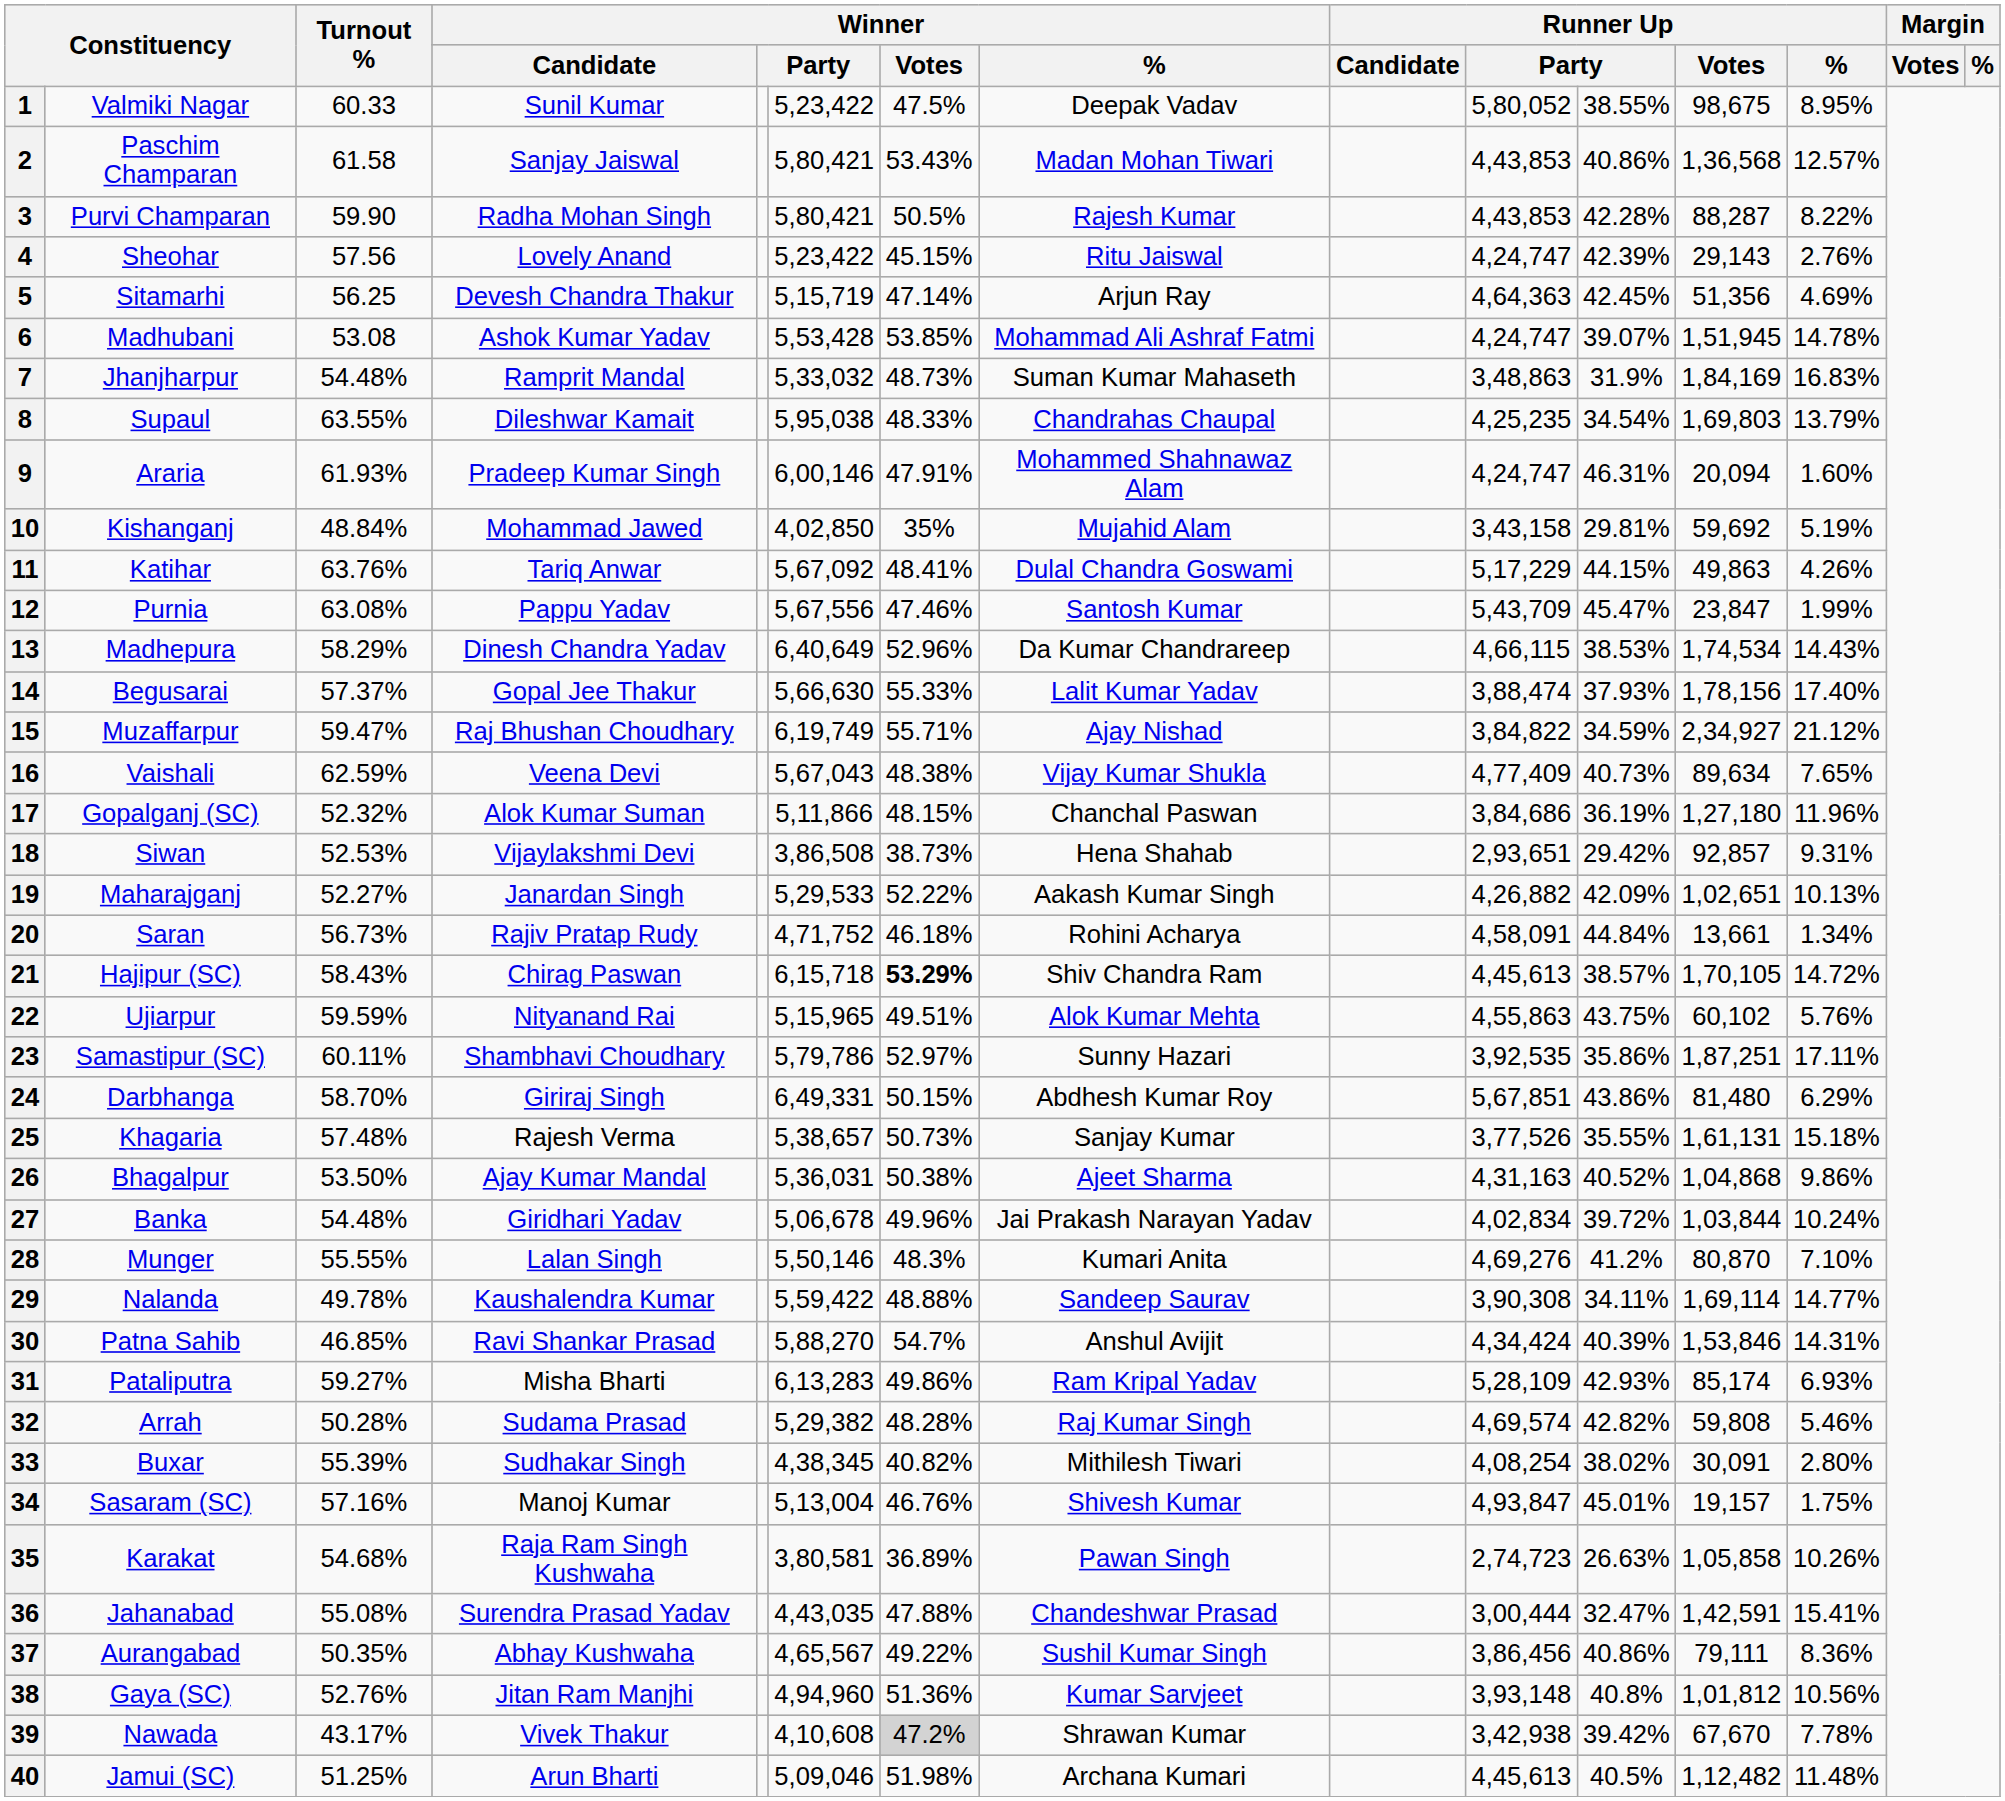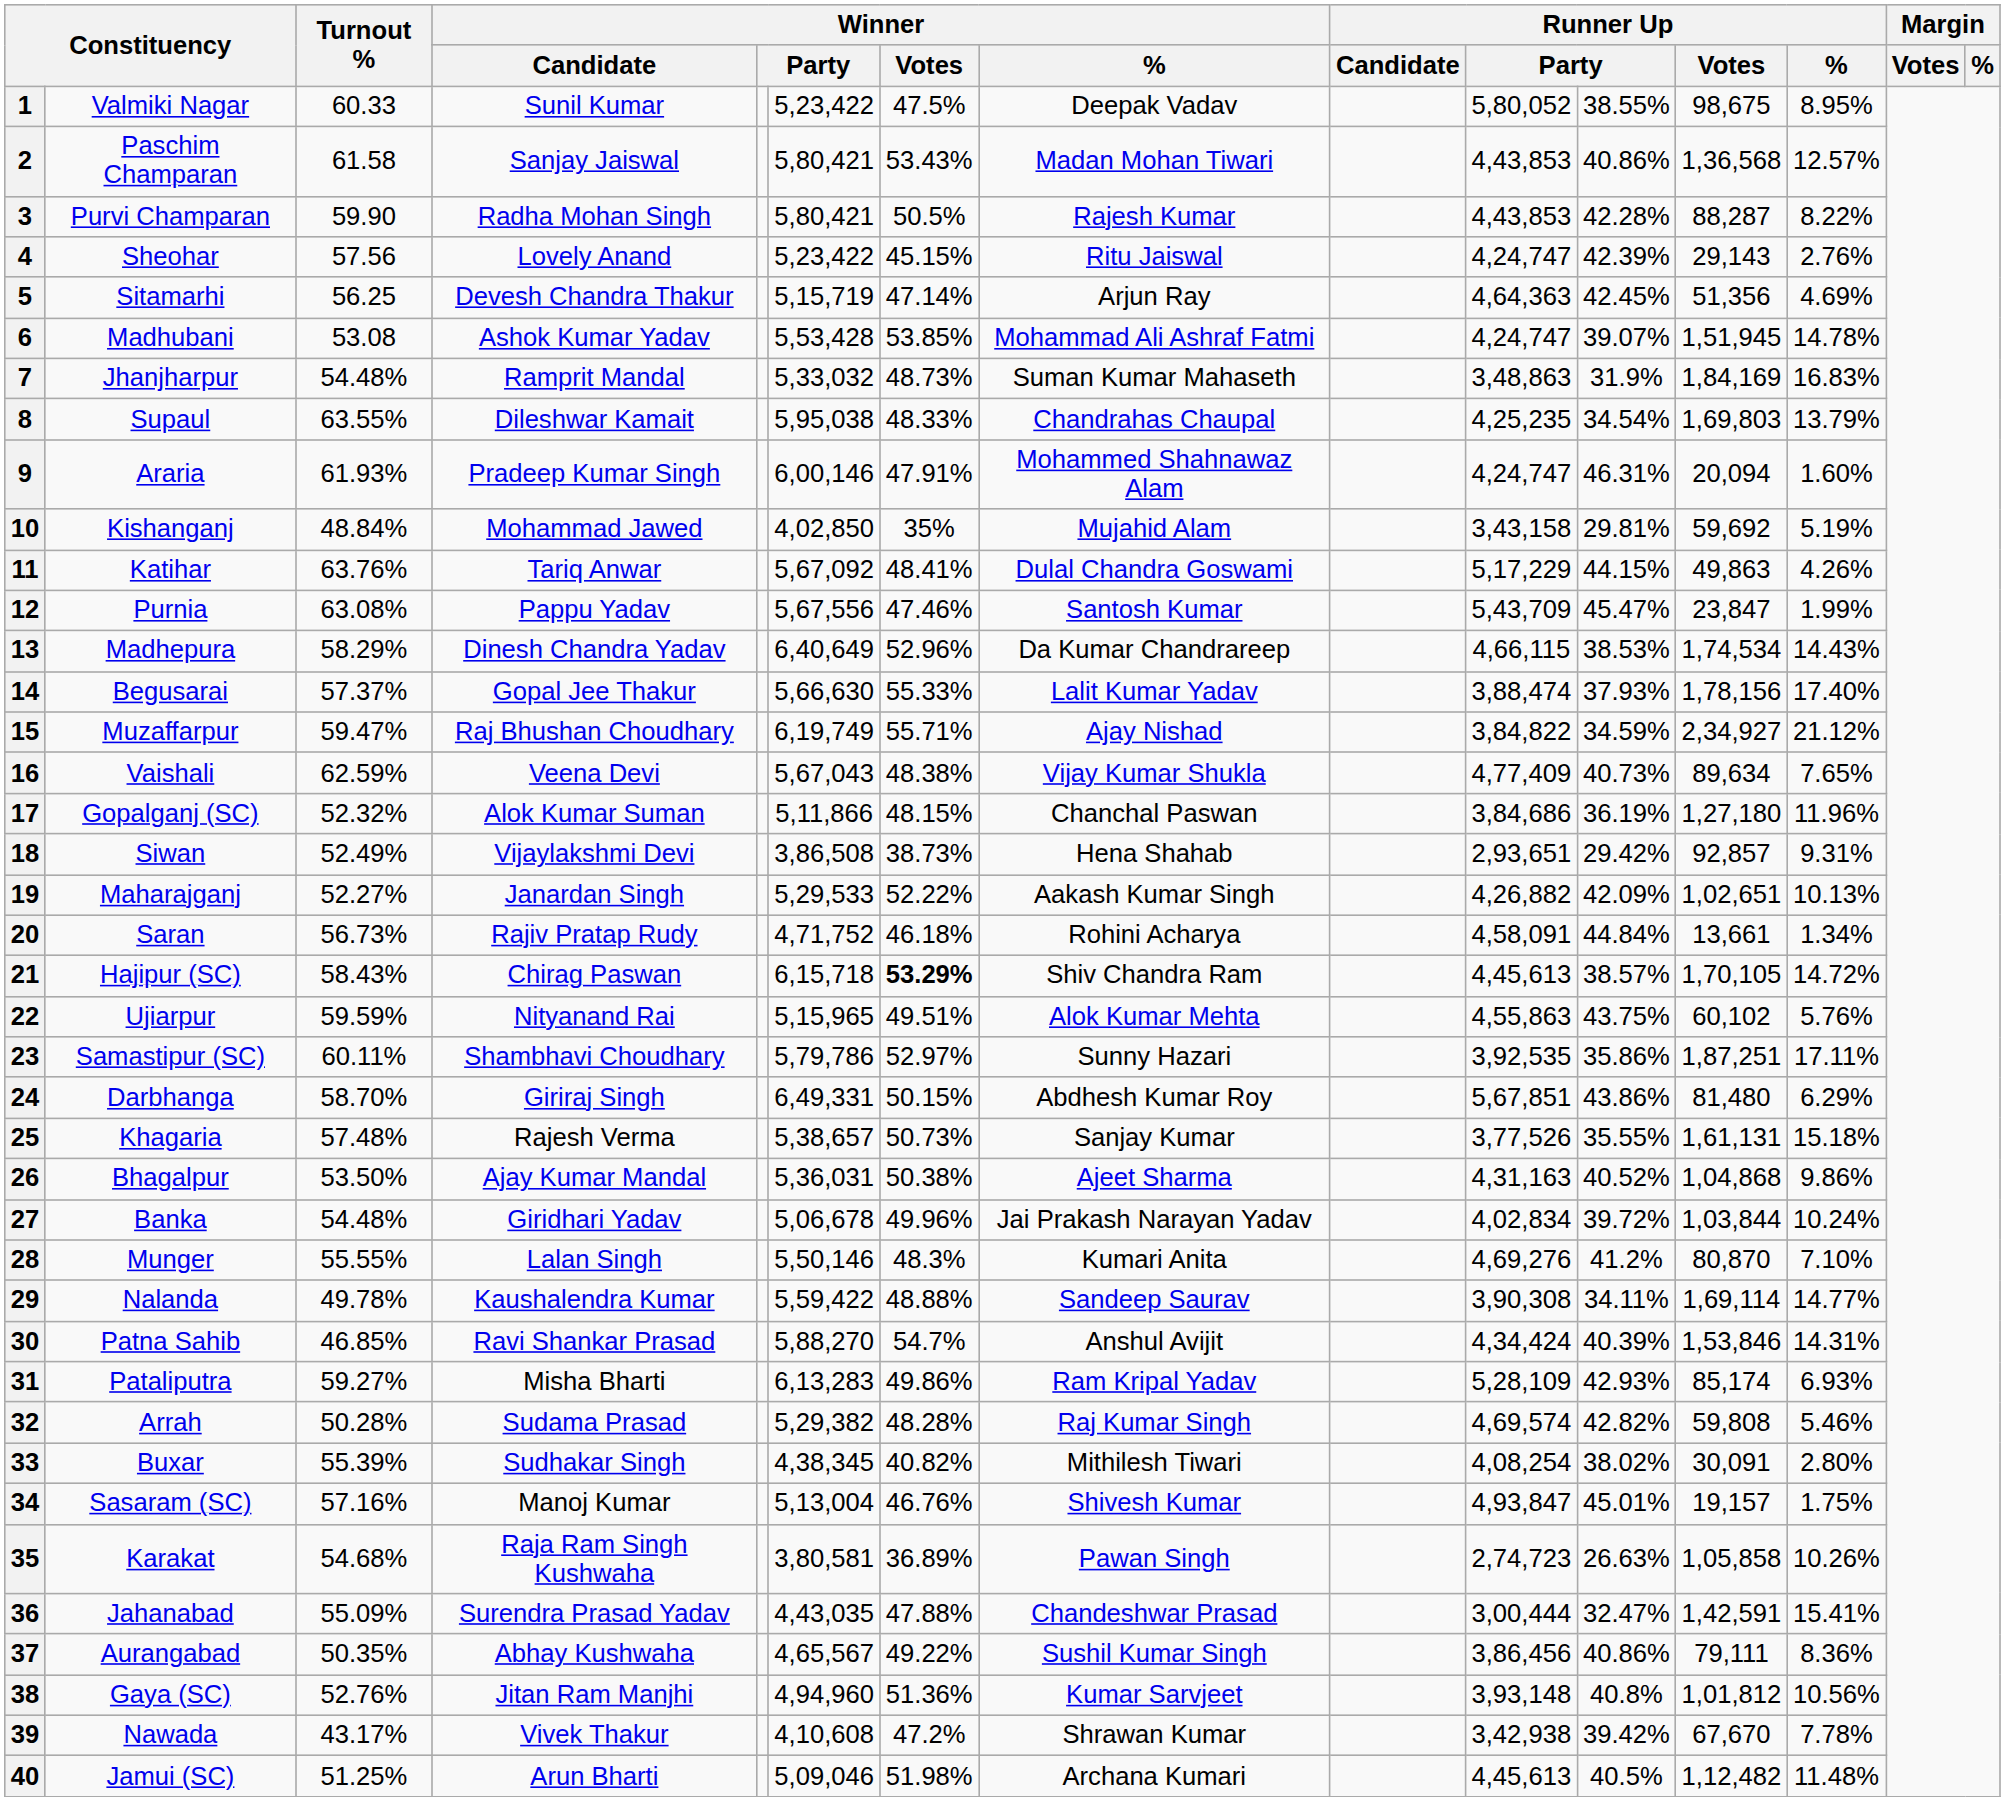(364, 853) 52.53% -> (364, 853) 52.49%
(364, 1613) 55.08% -> (364, 1613) 55.09%
(929, 1735) lightgrey background -> (929, 1735) no background
